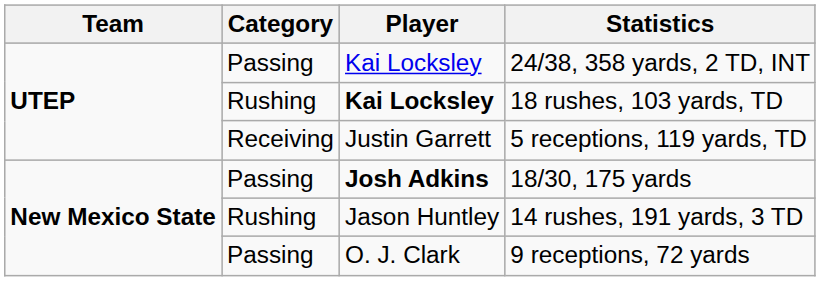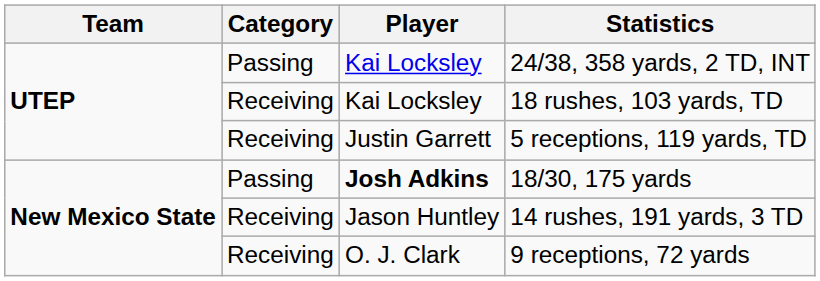(272, 101) Rushing -> (280, 101) Receiving
(419, 101) bold -> (413, 101) normal
(272, 216) Rushing -> (280, 216) Receiving
(270, 255) Passing -> (280, 255) Receiving
